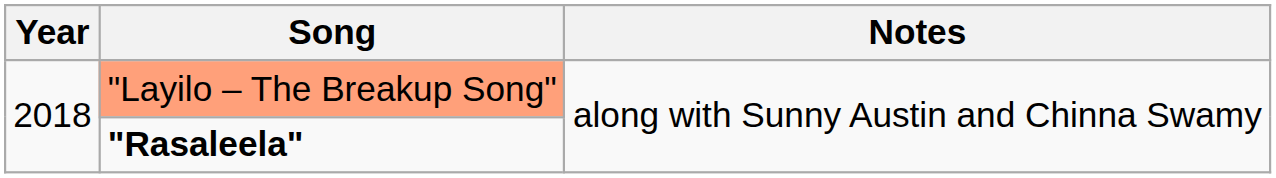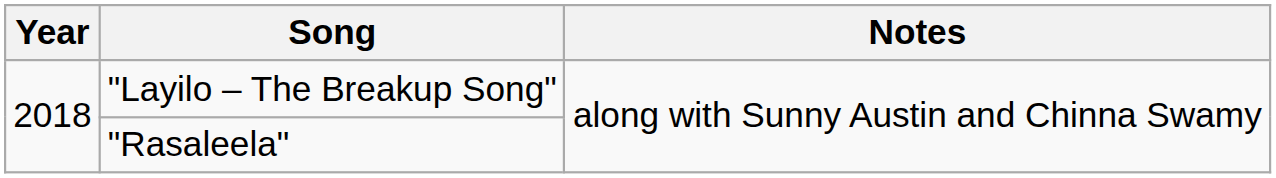(332, 88) lightsalmon background -> (332, 88) no background
(206, 144) bold -> (199, 144) normal
